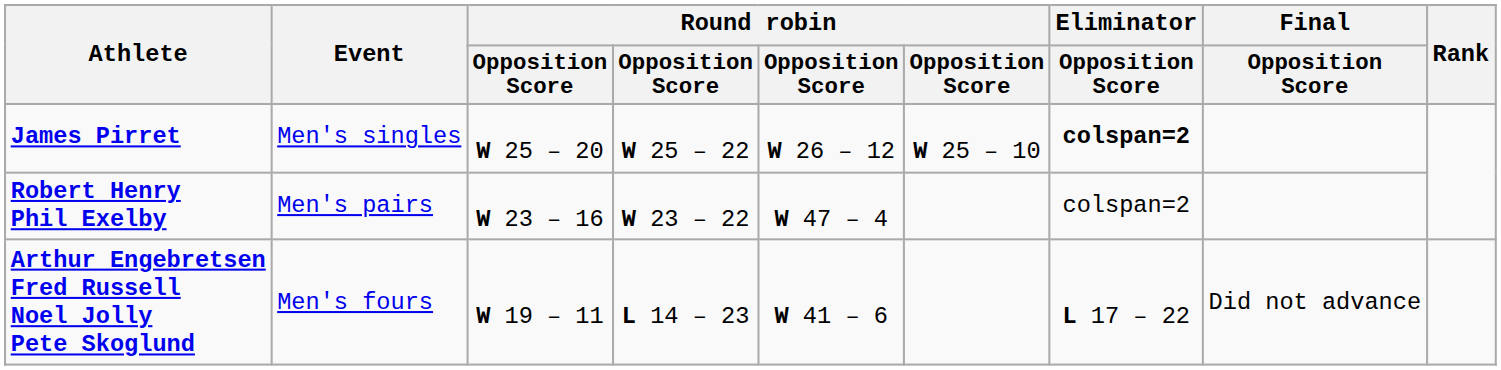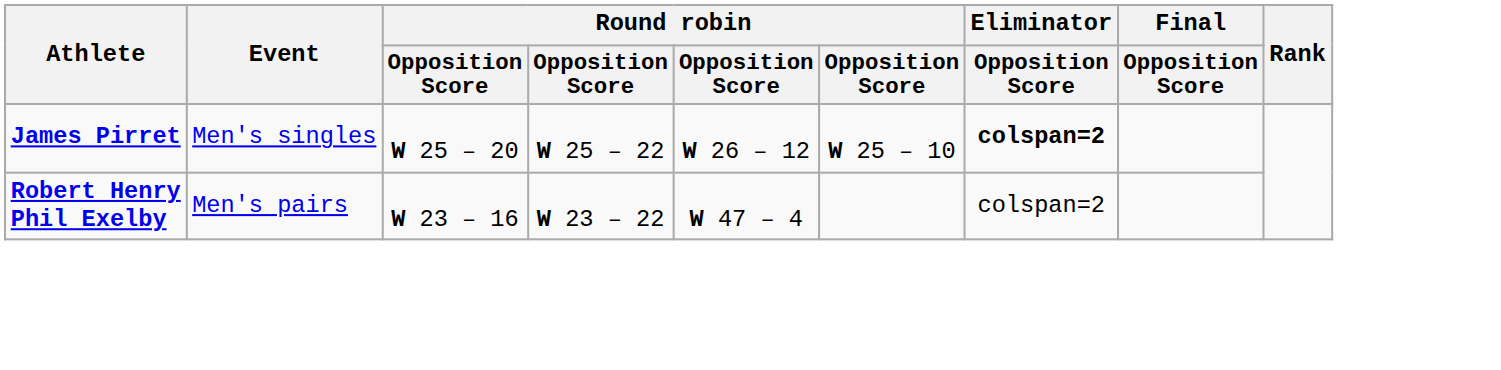- row: (138, 302)
